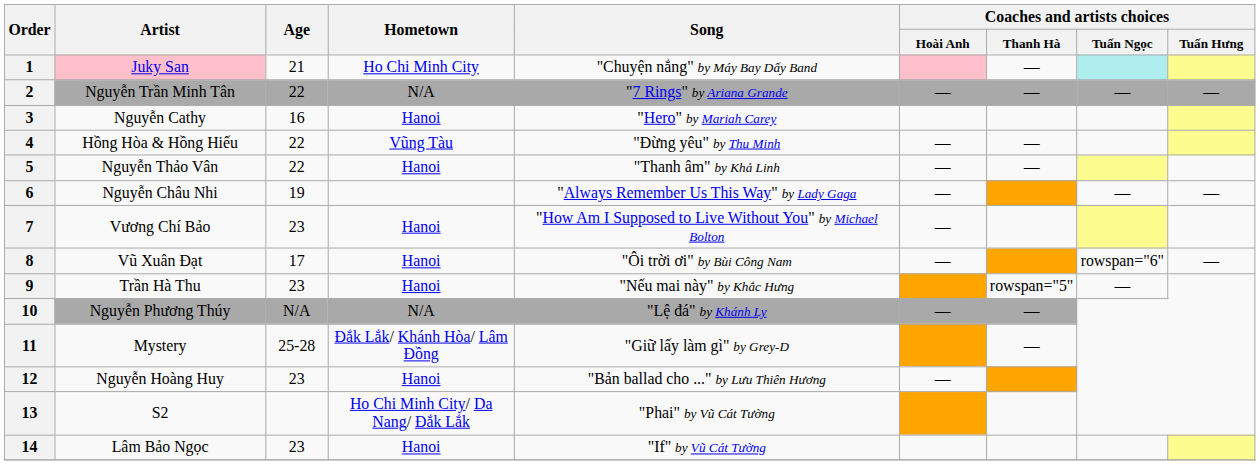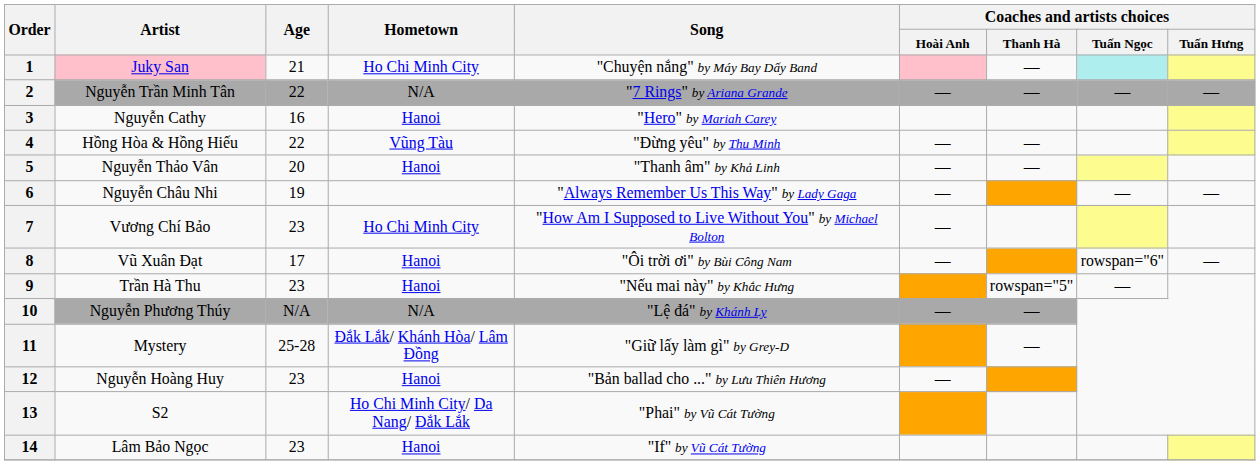(297, 167) 22 -> (297, 167) 20
(421, 226) Hanoi -> (421, 226) Ho Chi Minh City
